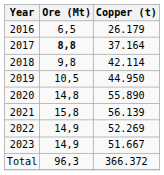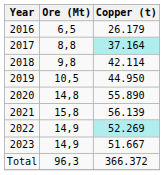(67, 46) bold -> (67, 46) normal
(126, 46) no background -> (126, 46) paleturquoise background
(126, 128) no background -> (126, 128) paleturquoise background
